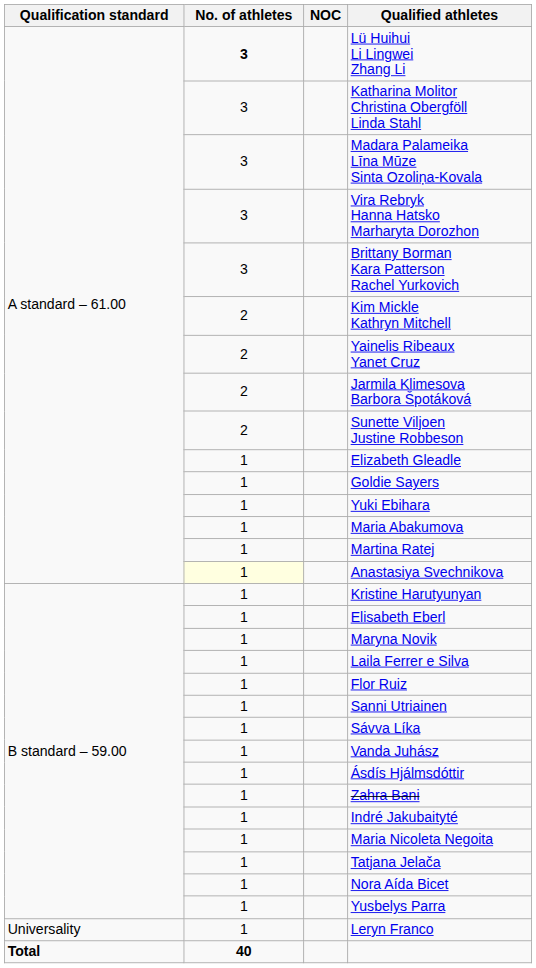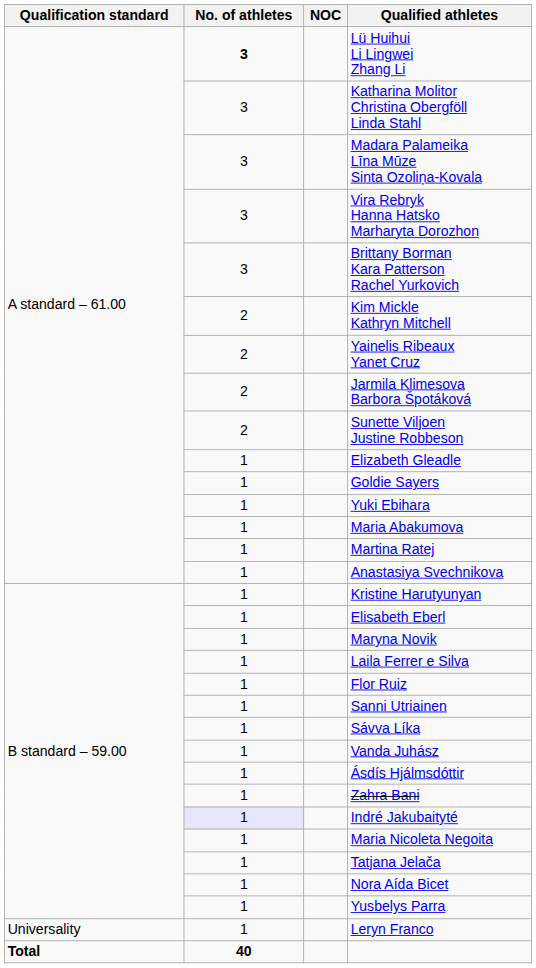(244, 572) lightyellow background -> (244, 572) no background
(244, 818) no background -> (244, 818) lavender background
